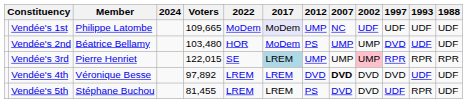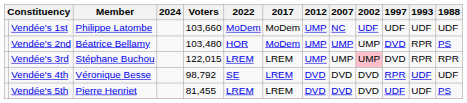(204, 28) 109,665 -> (204, 28) 103,660
(283, 28) lavender background -> (283, 28) no background
(311, 43) PS -> (316, 43) UMP
(421, 43) UDF -> (422, 43) RPR
(448, 43) UDF -> (445, 43) PS
(106, 59) Pierre Henriet -> (115, 59) Stéphane Buchou
(233, 59) SE -> (240, 59) LREM
(279, 59) lightblue background -> (279, 59) no background
(395, 59) RPR -> (395, 59) DVD
(201, 75) 97,892 -> (201, 75) 98,792
(240, 75) LREM -> (233, 75) SE
(342, 75) bold -> (342, 75) normal
(395, 75) DVD -> (395, 75) RPR
(115, 91) Stéphane Buchou -> (106, 91) Pierre Henriet
(311, 91) PS -> (315, 91) DVD
(422, 91) RPR -> (421, 91) UDF
(448, 91) UDF -> (445, 91) PS
